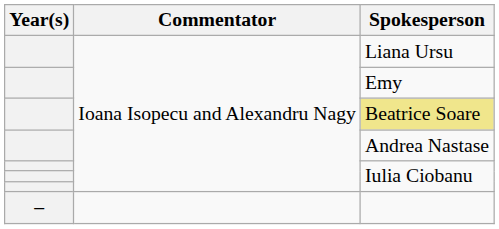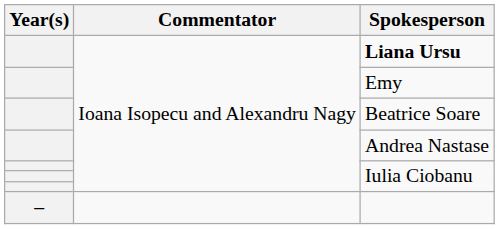(409, 51) normal -> (413, 51) bold
(423, 113) khaki background -> (423, 113) no background
